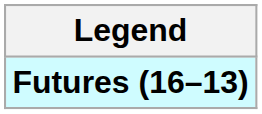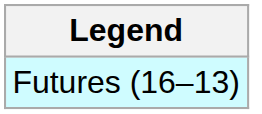(131, 81) bold -> (126, 81) normal
